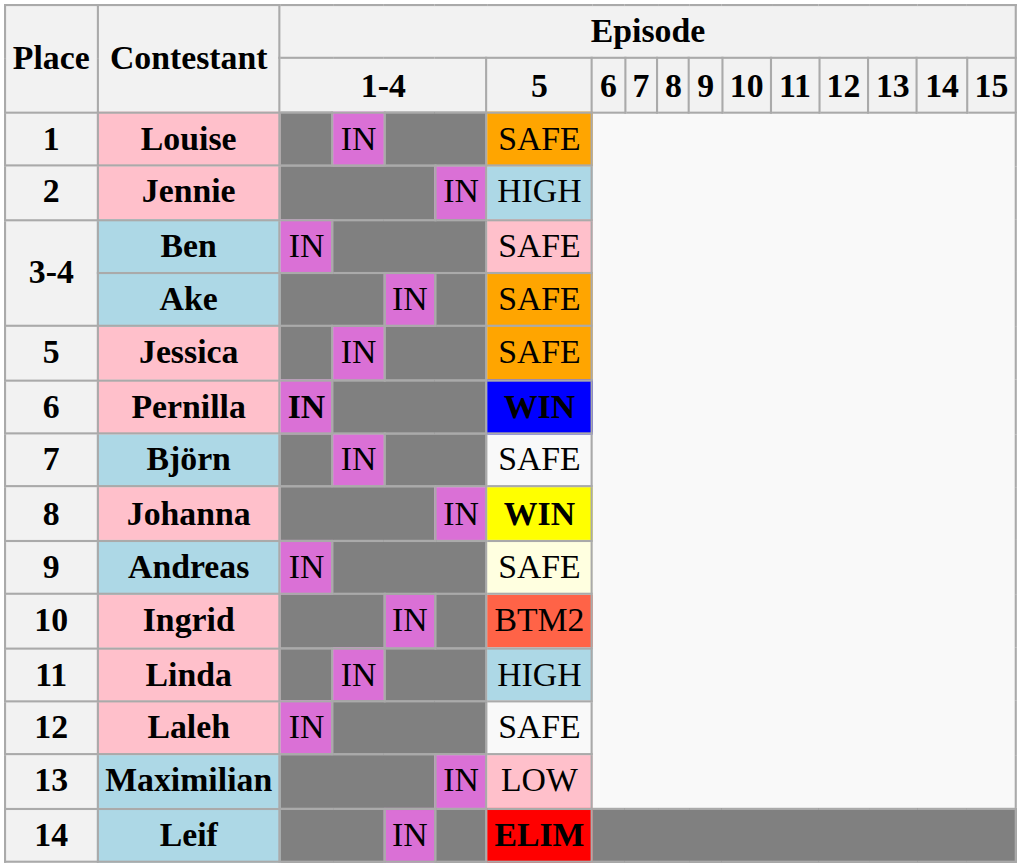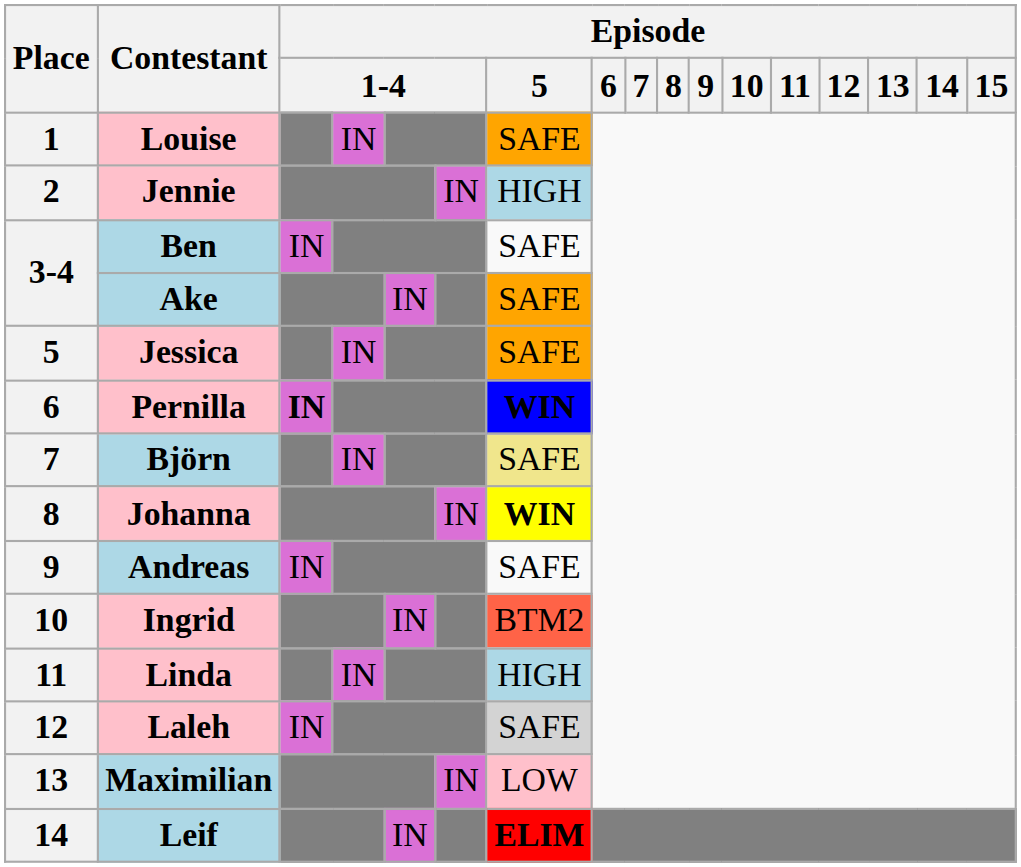(539, 245) pink background -> (539, 245) no background
(539, 459) no background -> (539, 459) khaki background
(539, 566) lightyellow background -> (539, 566) no background
(539, 727) no background -> (539, 727) lightgrey background
